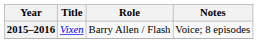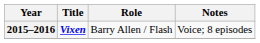(72, 30) normal -> (73, 30) bold
